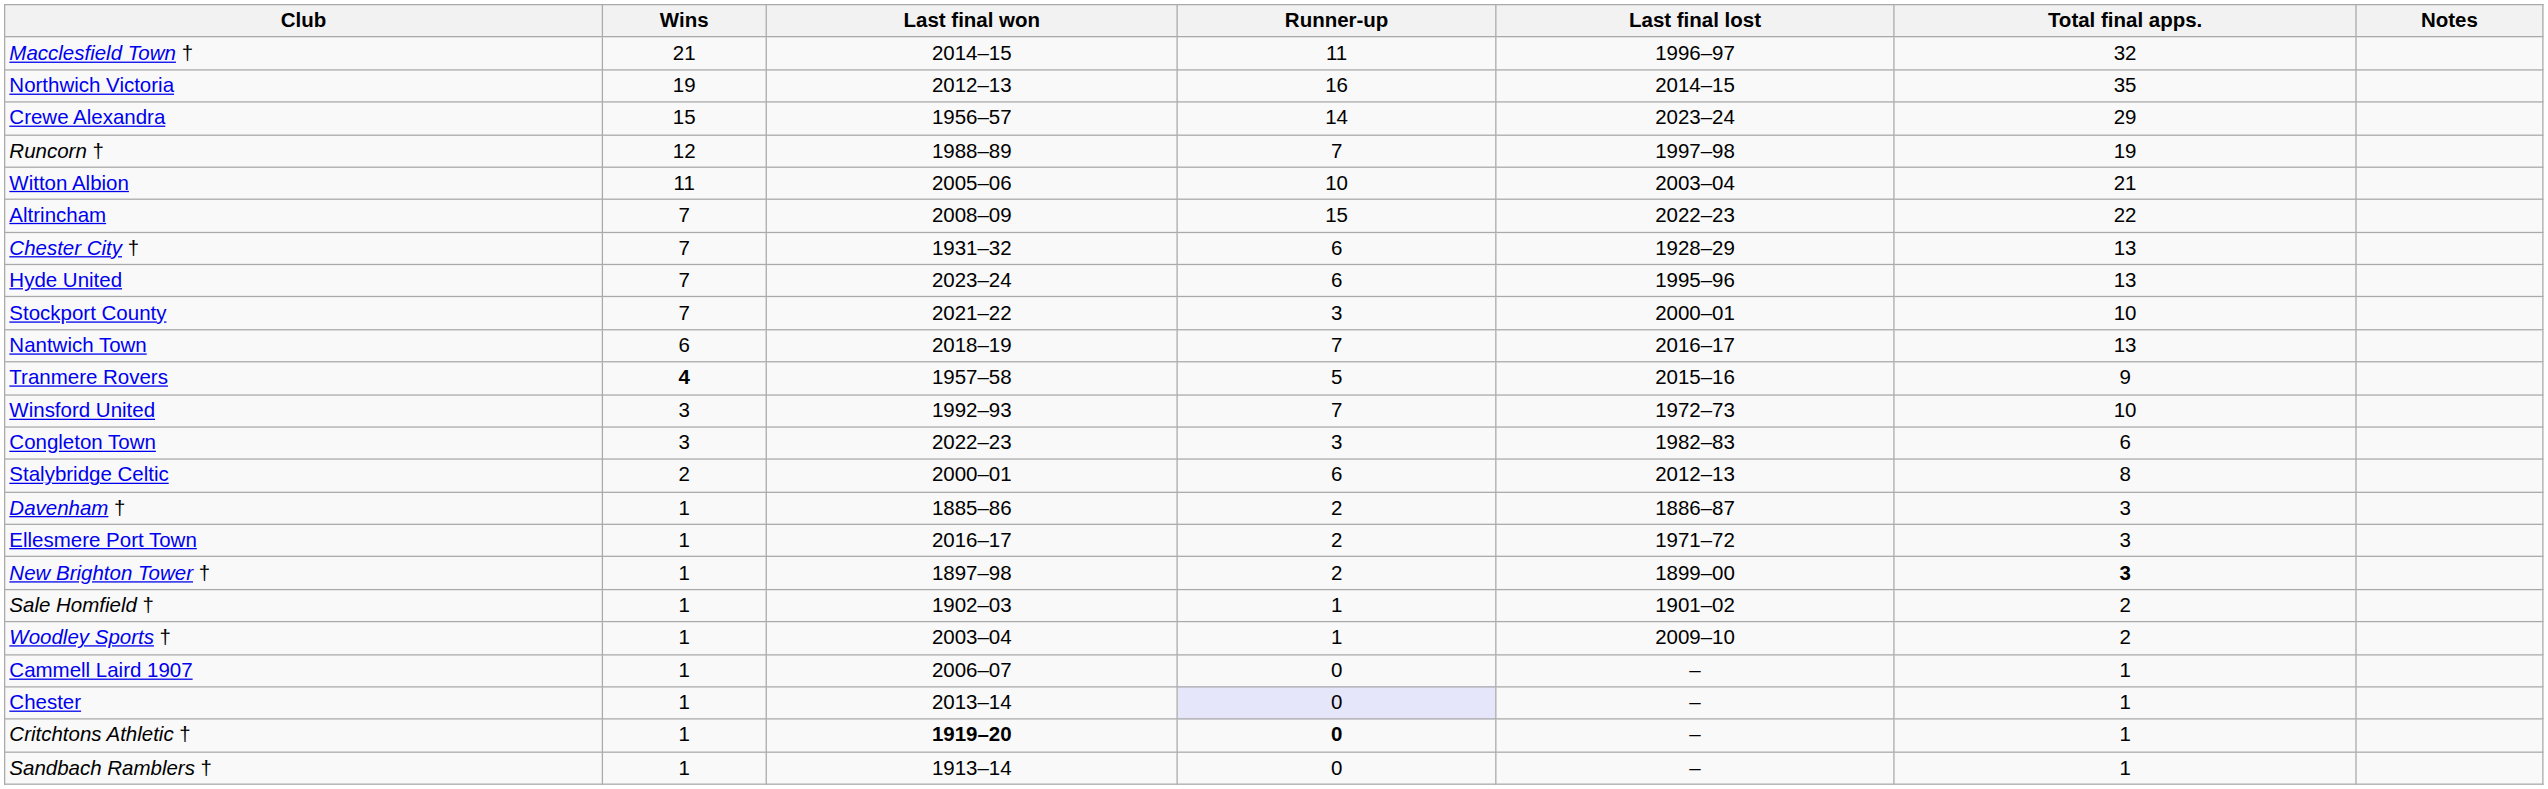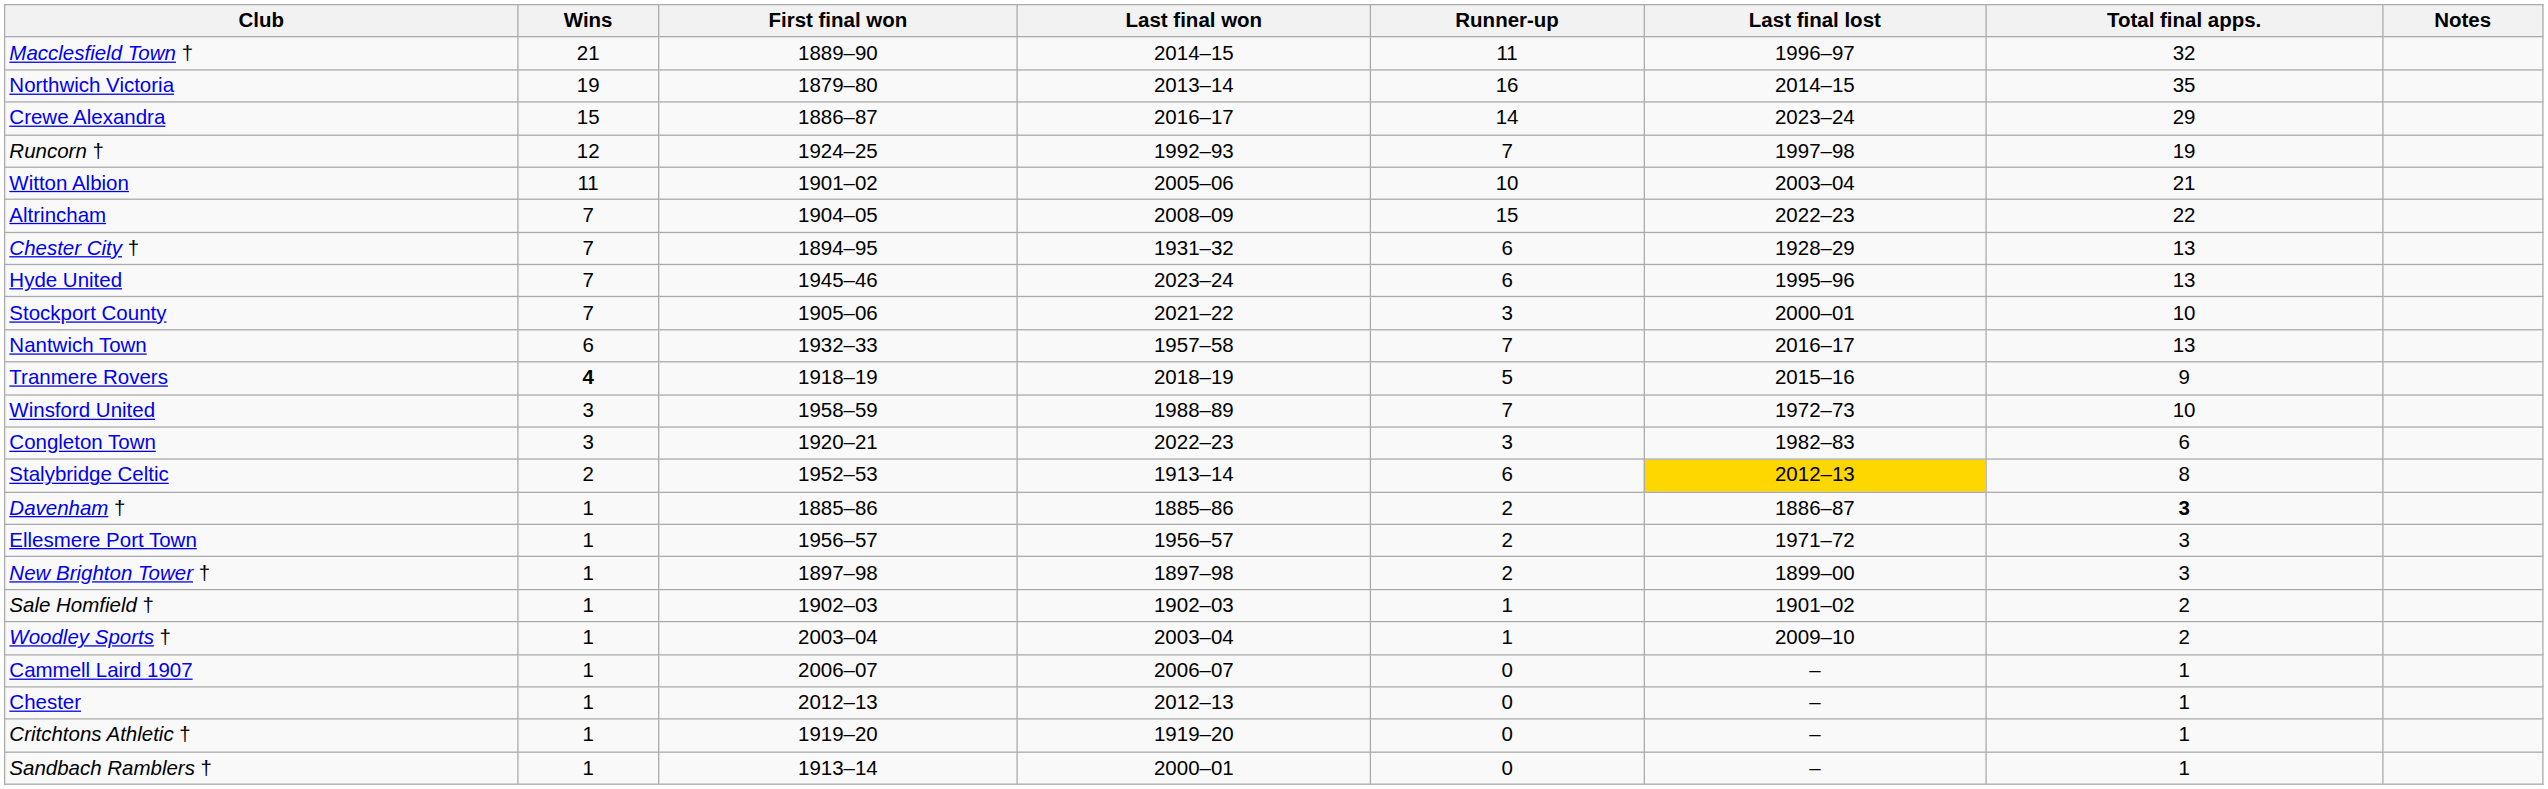+ column: (838, 20)
(972, 85) 2012–13 -> (1194, 85) 2013–14
(972, 118) 1956–57 -> (1194, 118) 2016–17
(972, 150) 1988–89 -> (1194, 150) 1992–93
(972, 345) 2018–19 -> (1194, 345) 1957–58
(972, 378) 1957–58 -> (1194, 378) 2018–19
(972, 410) 1992–93 -> (1194, 410) 1988–89
(972, 475) 2000–01 -> (1194, 475) 1913–14
(1695, 475) no background -> (1815, 475) gold background
(2125, 507) normal -> (2184, 507) bold
(972, 540) 2016–17 -> (1194, 540) 1956–57
(2125, 572) bold -> (2184, 572) normal
(972, 702) 2013–14 -> (1194, 702) 2012–13
(1337, 702) lavender background -> (1507, 702) no background
(972, 735) bold -> (1194, 735) normal
(1337, 735) bold -> (1507, 735) normal
(972, 767) 1913–14 -> (1194, 767) 2000–01
